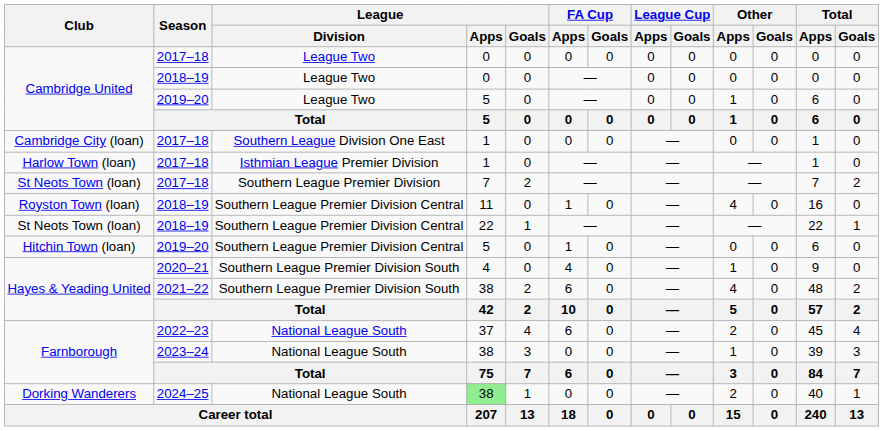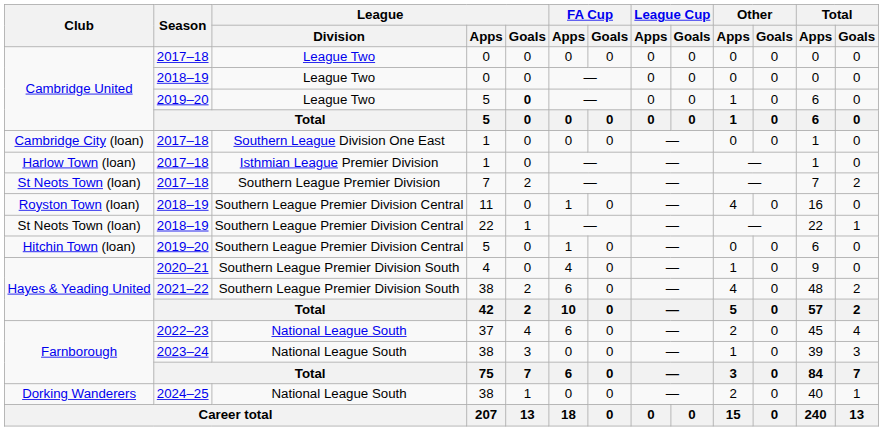(527, 99) normal -> (527, 99) bold
(486, 394) lightgreen background -> (486, 394) no background
